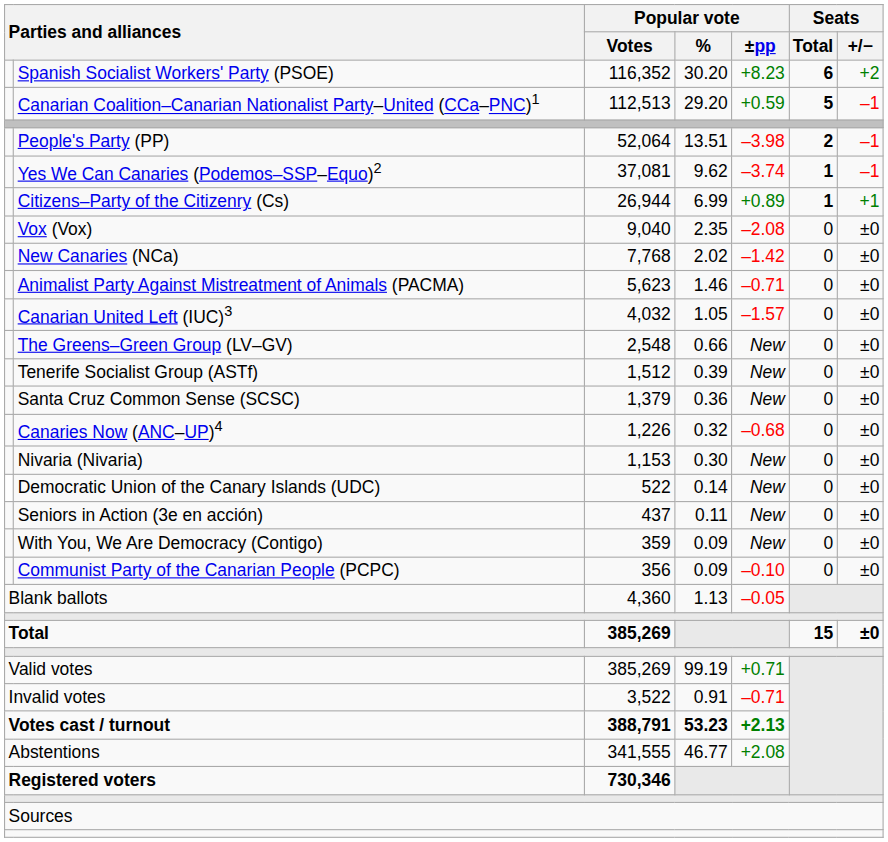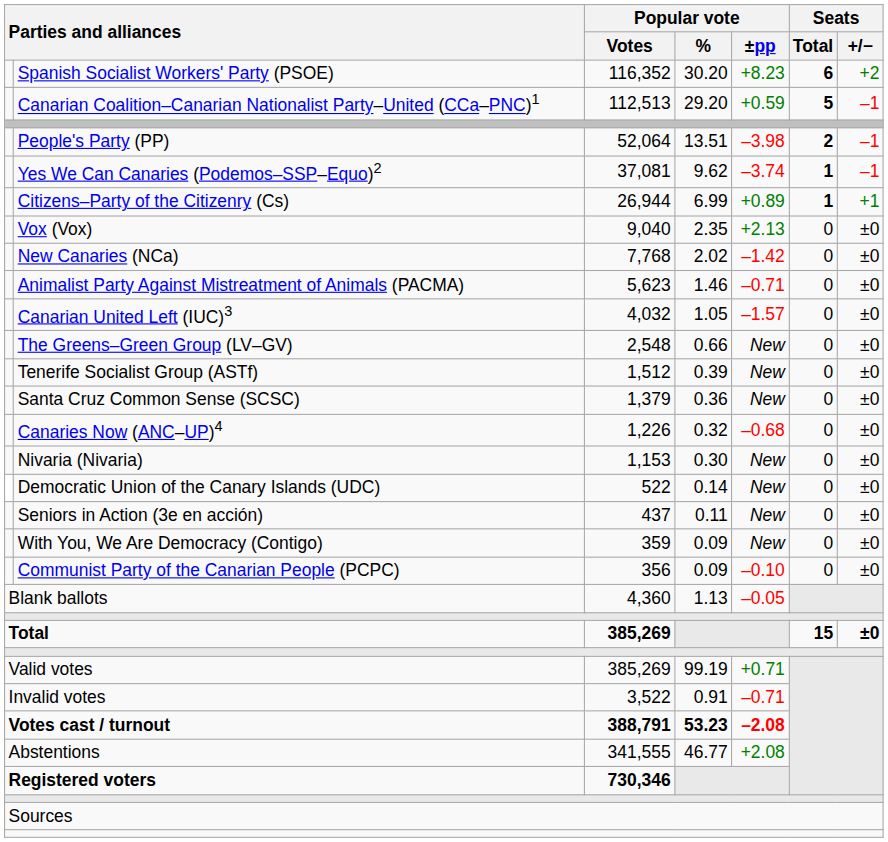(763, 229) –2.08 -> (763, 229) +2.13
(763, 725) +2.13 -> (763, 725) –2.08
